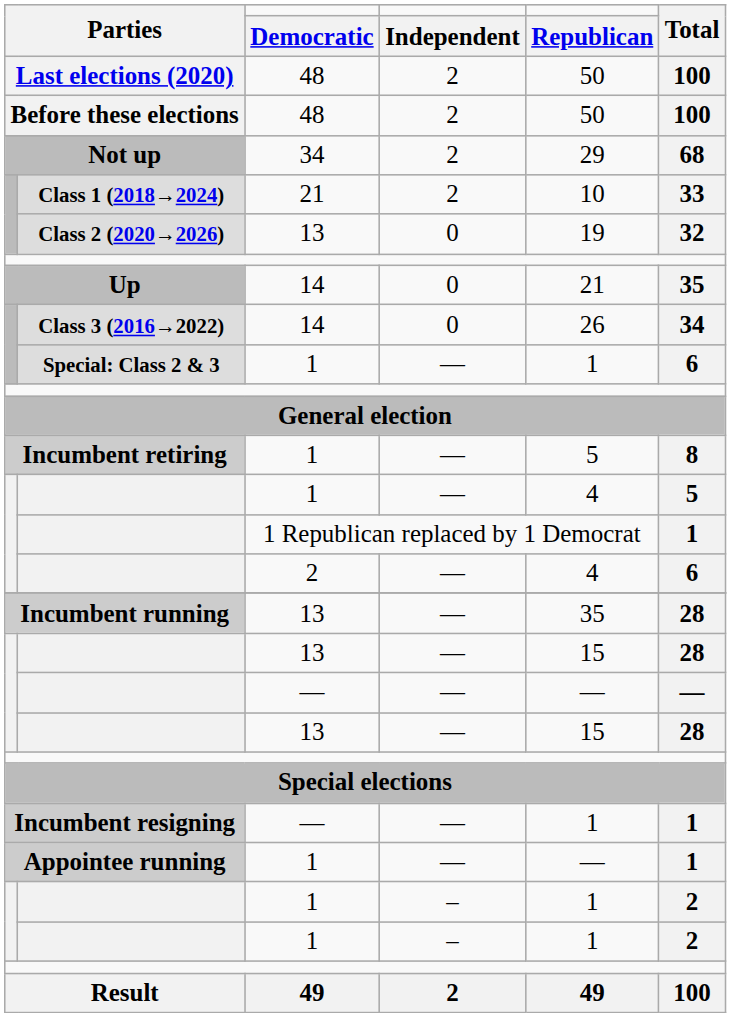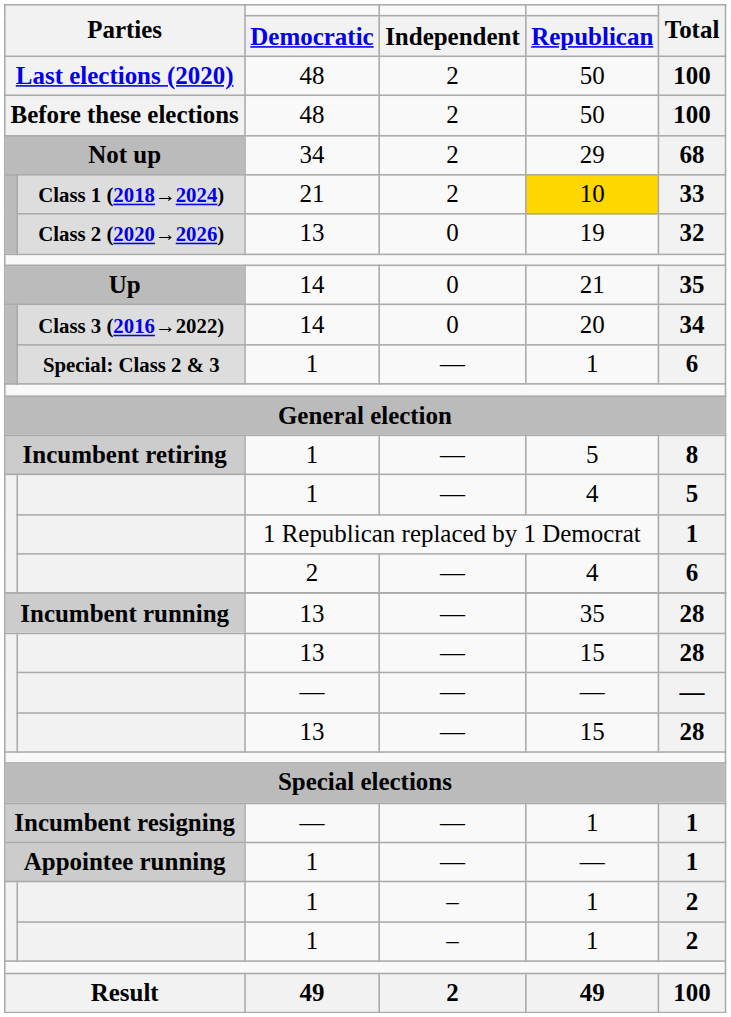(592, 194) no background -> (592, 194) gold background
(592, 324) 26 -> (592, 324) 20
